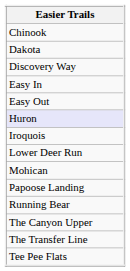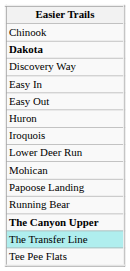(25, 49) normal -> (26, 49) bold
(23, 118) lavender background -> (23, 118) no background
(51, 222) normal -> (54, 222) bold
(48, 239) no background -> (48, 239) paleturquoise background
